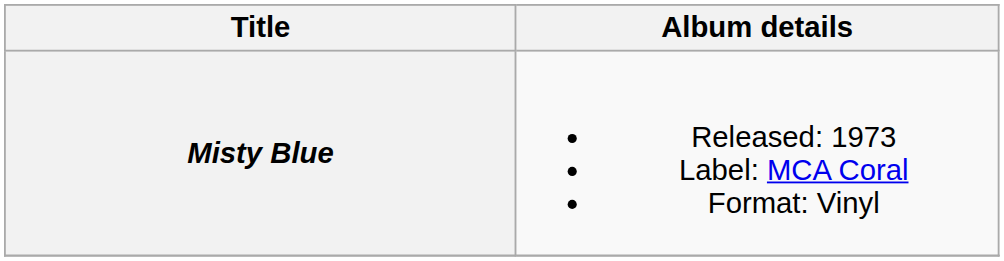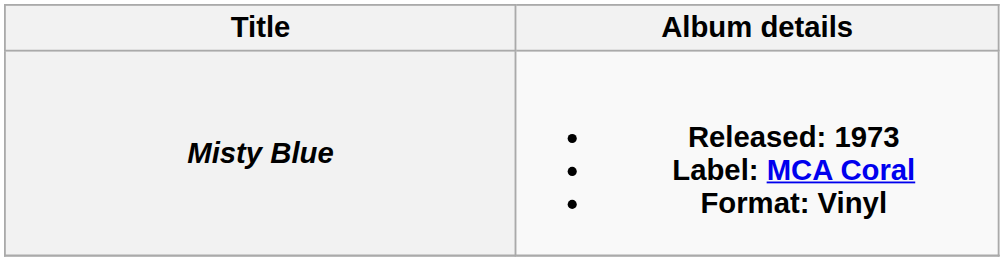(757, 170) normal -> (757, 170) bold
